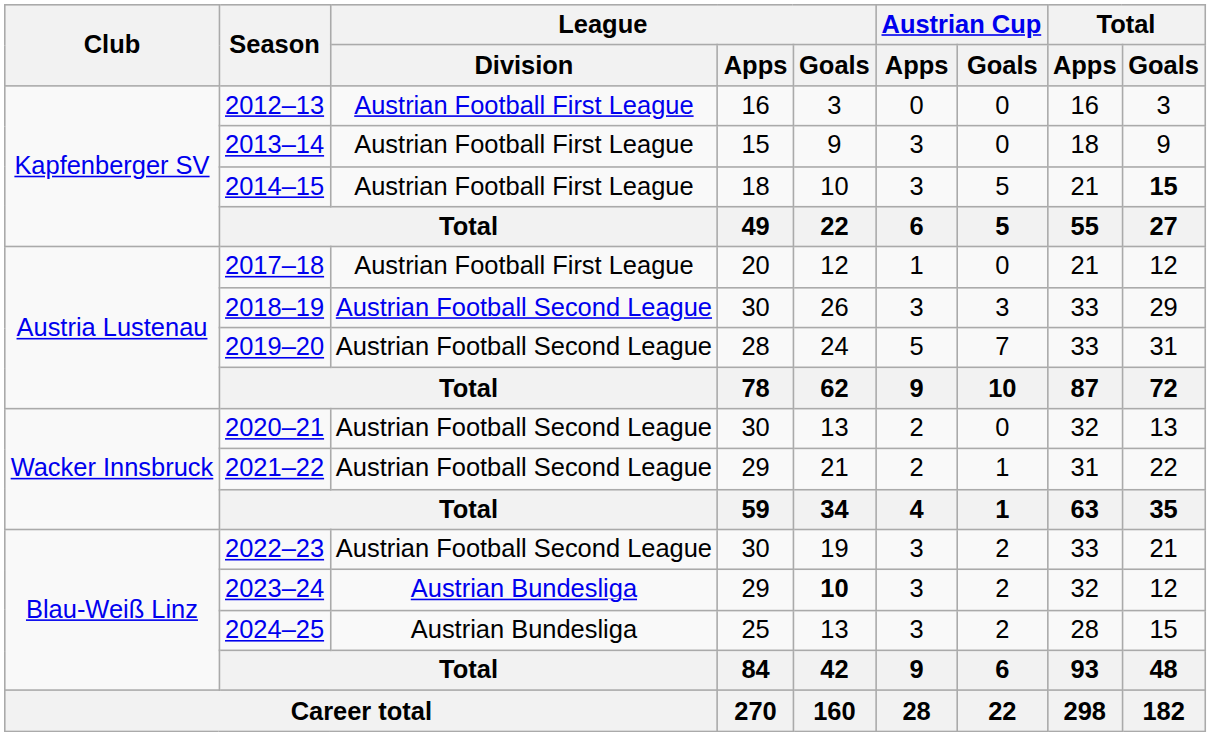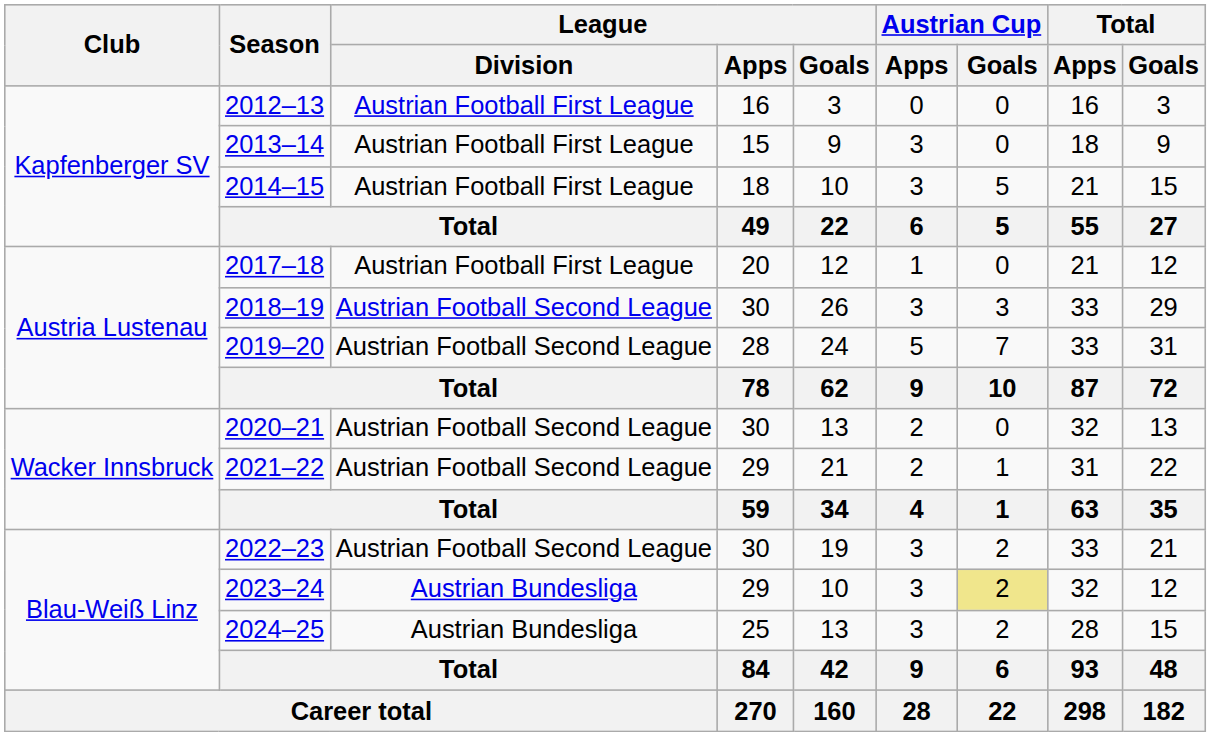(1164, 186) bold -> (1164, 186) normal
(834, 589) bold -> (834, 589) normal
(1002, 589) no background -> (1002, 589) khaki background
